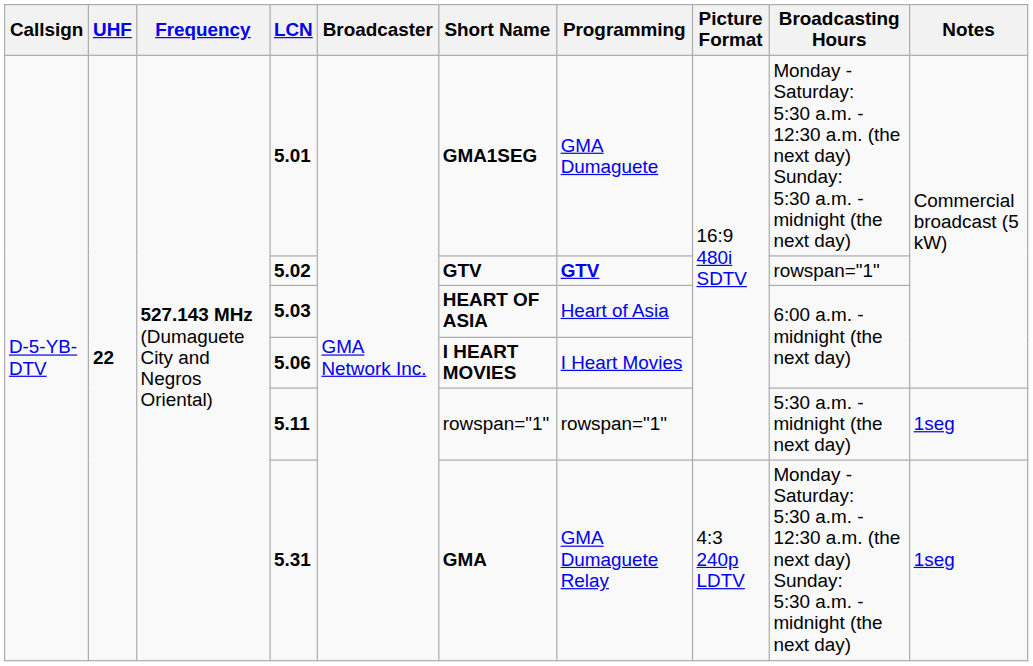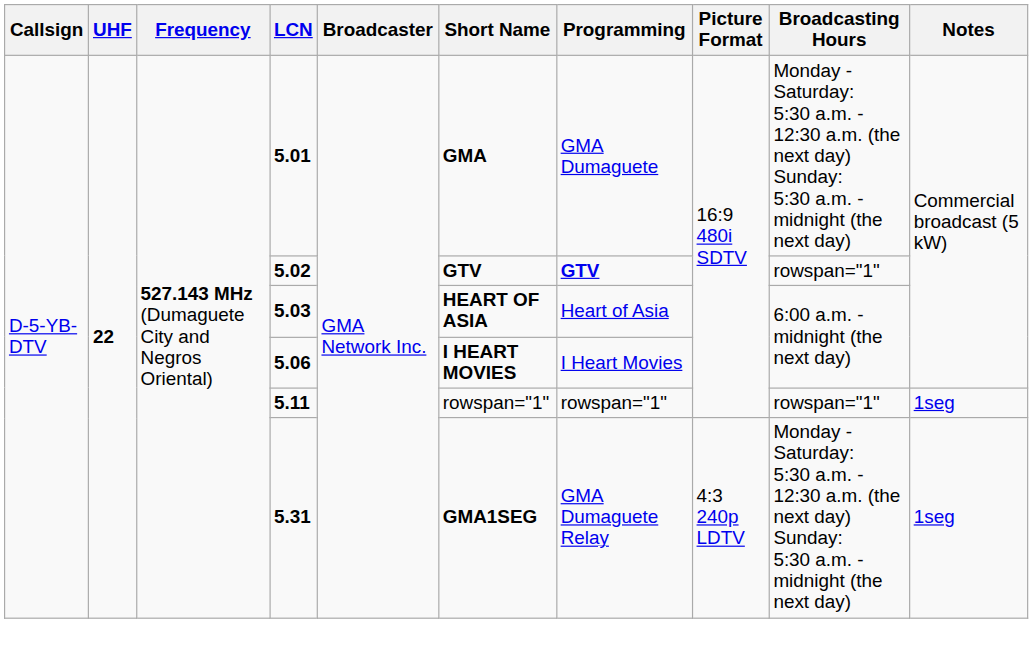(490, 155) GMA1SEG -> (465, 155) GMA
(828, 424) 5:30 a.m. - midnight (the next day) -> (827, 402) rowspan="1"
(465, 560) GMA -> (490, 517) GMA1SEG
